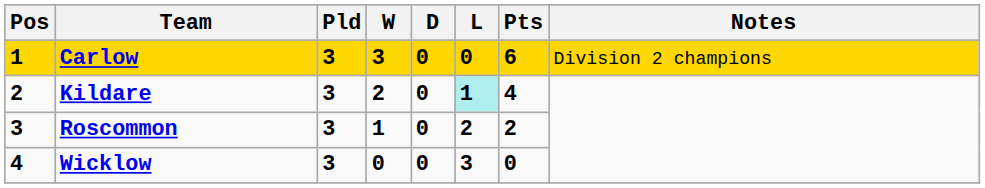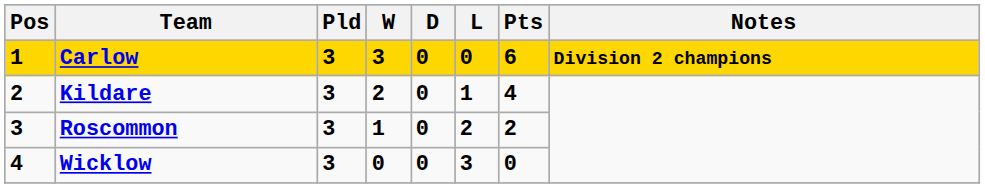(663, 59) normal -> (663, 58) bold
(466, 94) paleturquoise background -> (466, 94) no background
